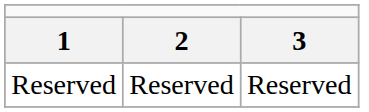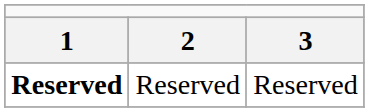(64, 84) normal -> (67, 84) bold
